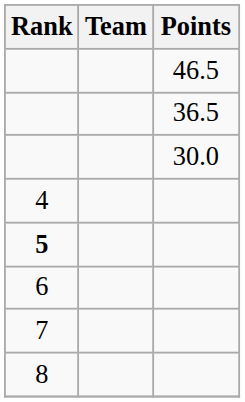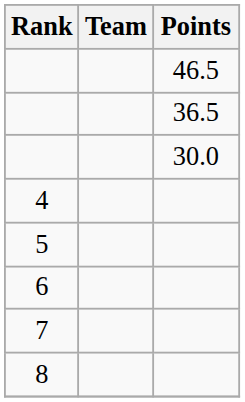(42, 243) bold -> (42, 243) normal
